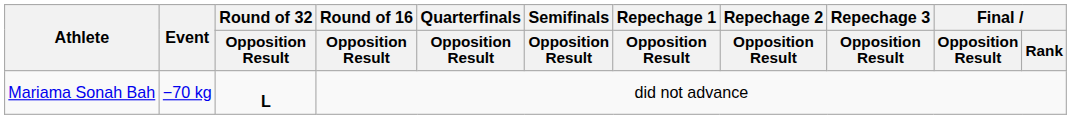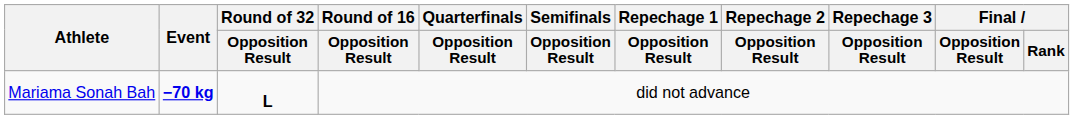(187, 93) normal -> (188, 93) bold
